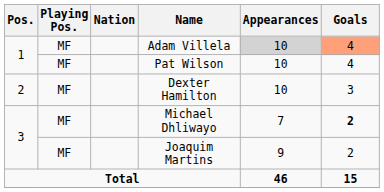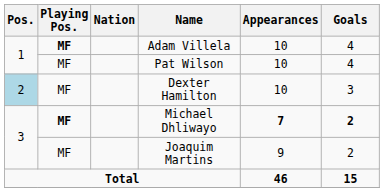(64, 46) normal -> (64, 46) bold
(281, 46) lightgrey background -> (281, 46) no background
(350, 46) lightsalmon background -> (350, 46) no background
(21, 89) no background -> (21, 89) lightblue background
(64, 121) normal -> (64, 121) bold
(281, 121) normal -> (281, 121) bold
